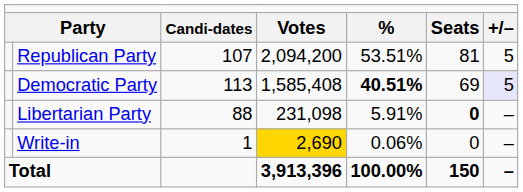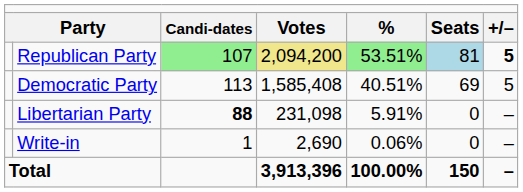(237, 56) no background -> (237, 56) lightgreen background
(301, 56) no background -> (301, 56) khaki background
(392, 56) no background -> (392, 56) lightgreen background
(469, 56) no background -> (469, 56) lightblue background
(509, 56) normal -> (509, 56) bold
(392, 85) bold -> (392, 85) normal
(509, 85) lavender background -> (509, 85) no background
(242, 114) normal -> (242, 114) bold
(474, 114) bold -> (474, 114) normal
(319, 143) gold background -> (319, 143) no background
